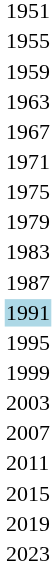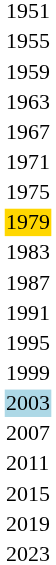(28, 222) no background -> (28, 222) gold background
(28, 312) lightblue background -> (28, 312) no background
(28, 403) no background -> (28, 403) lightblue background
